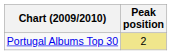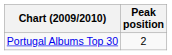(144, 41) khaki background -> (144, 41) no background
